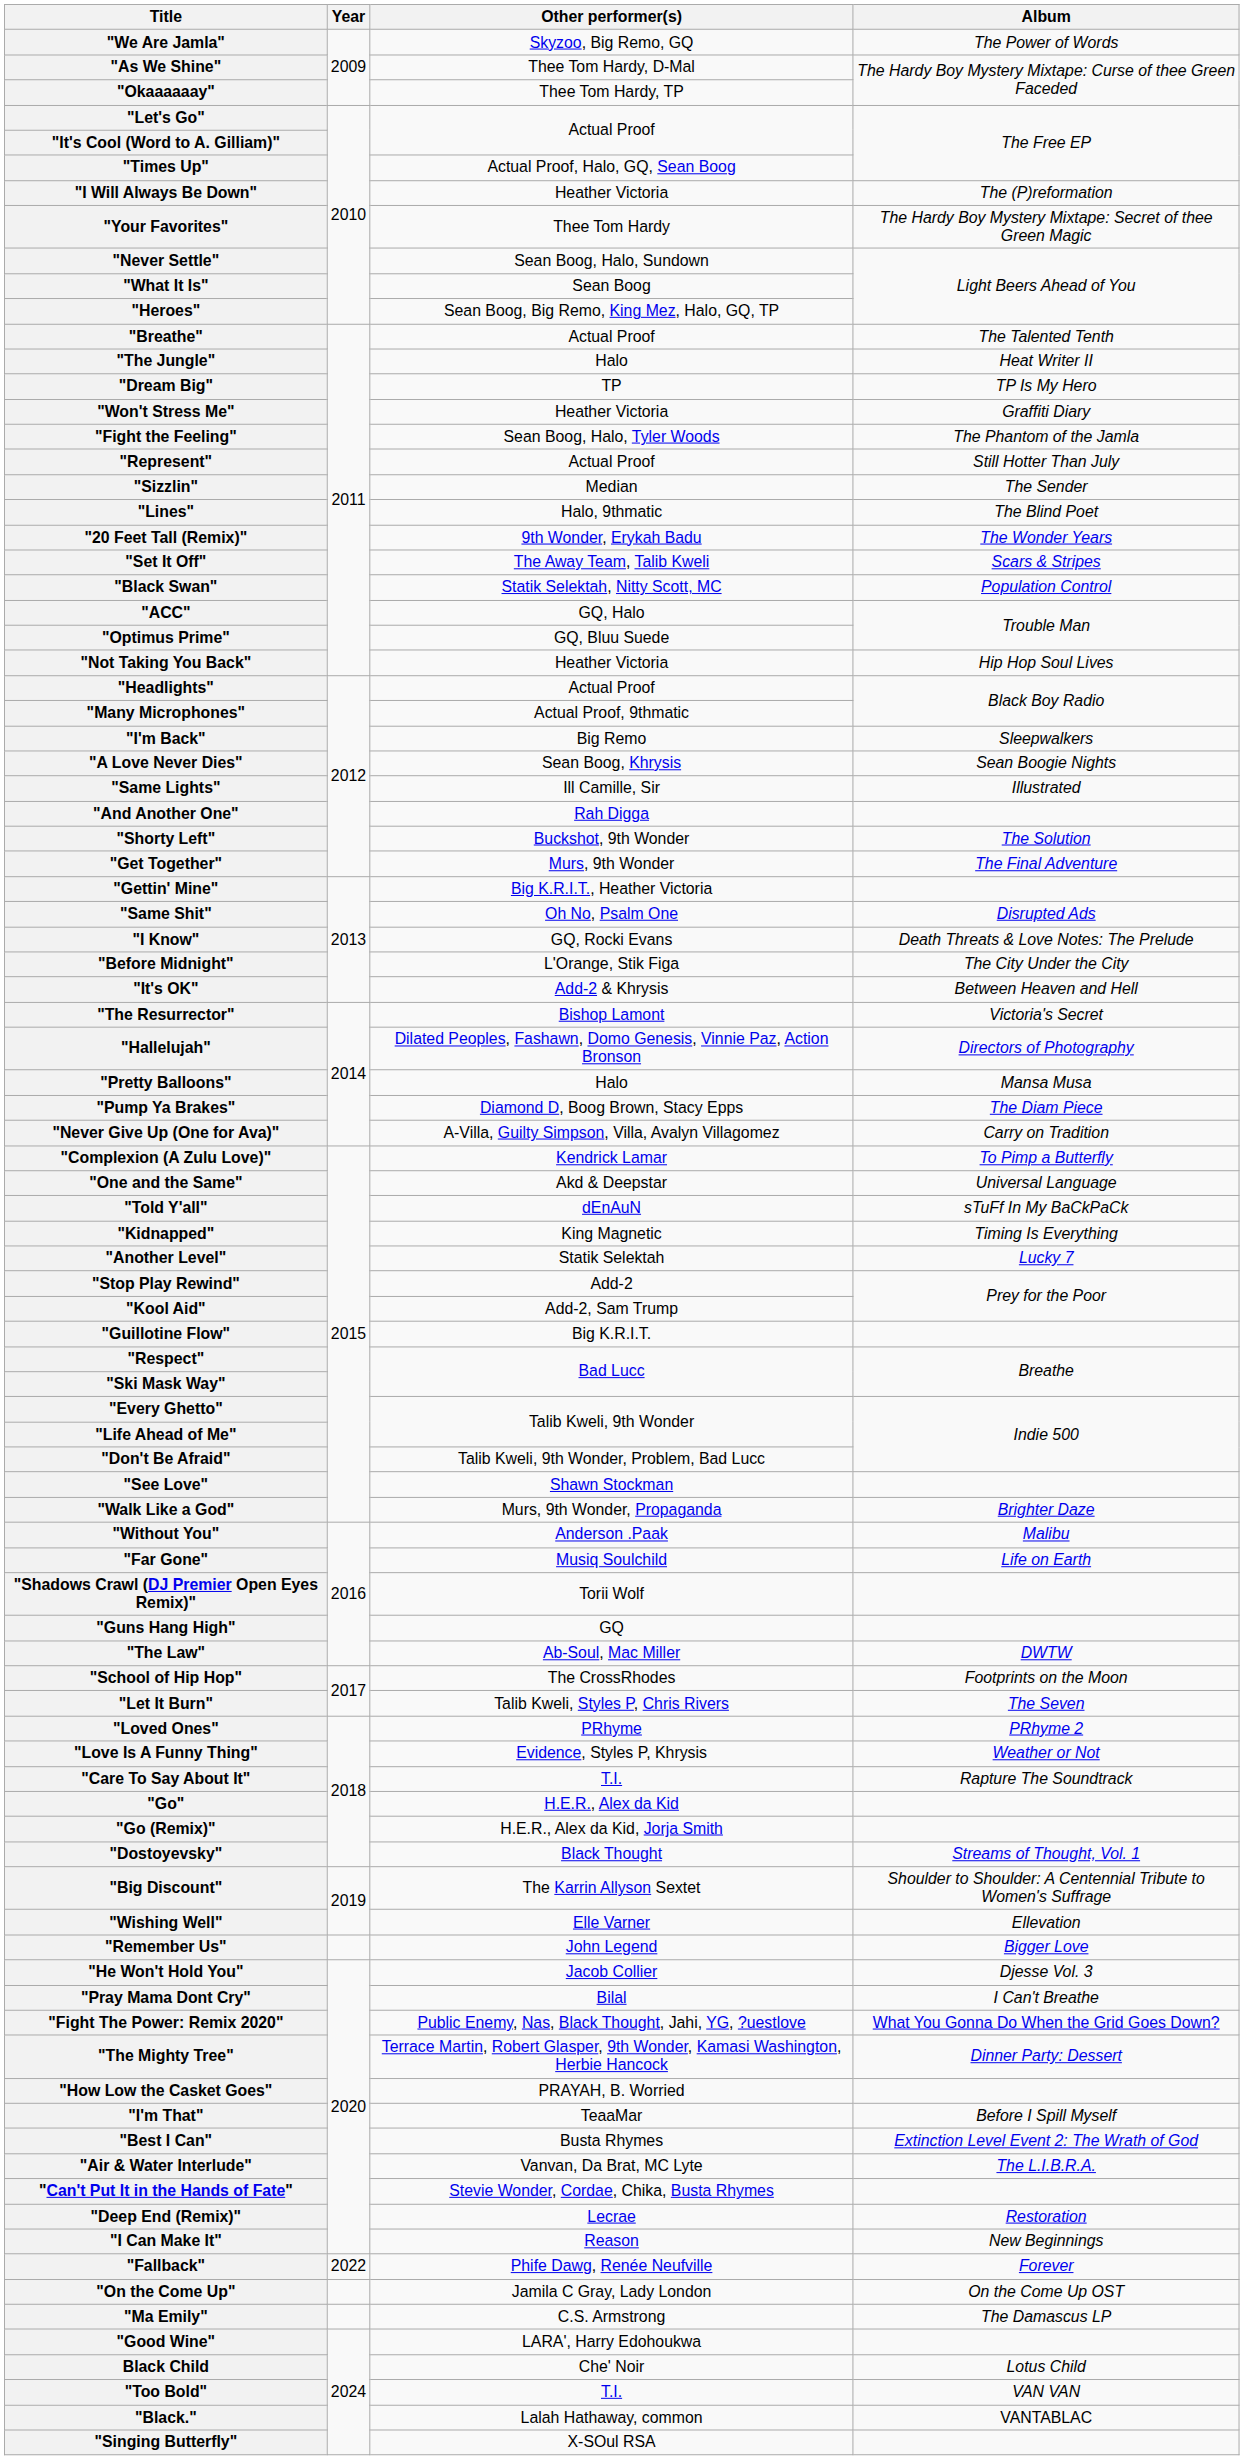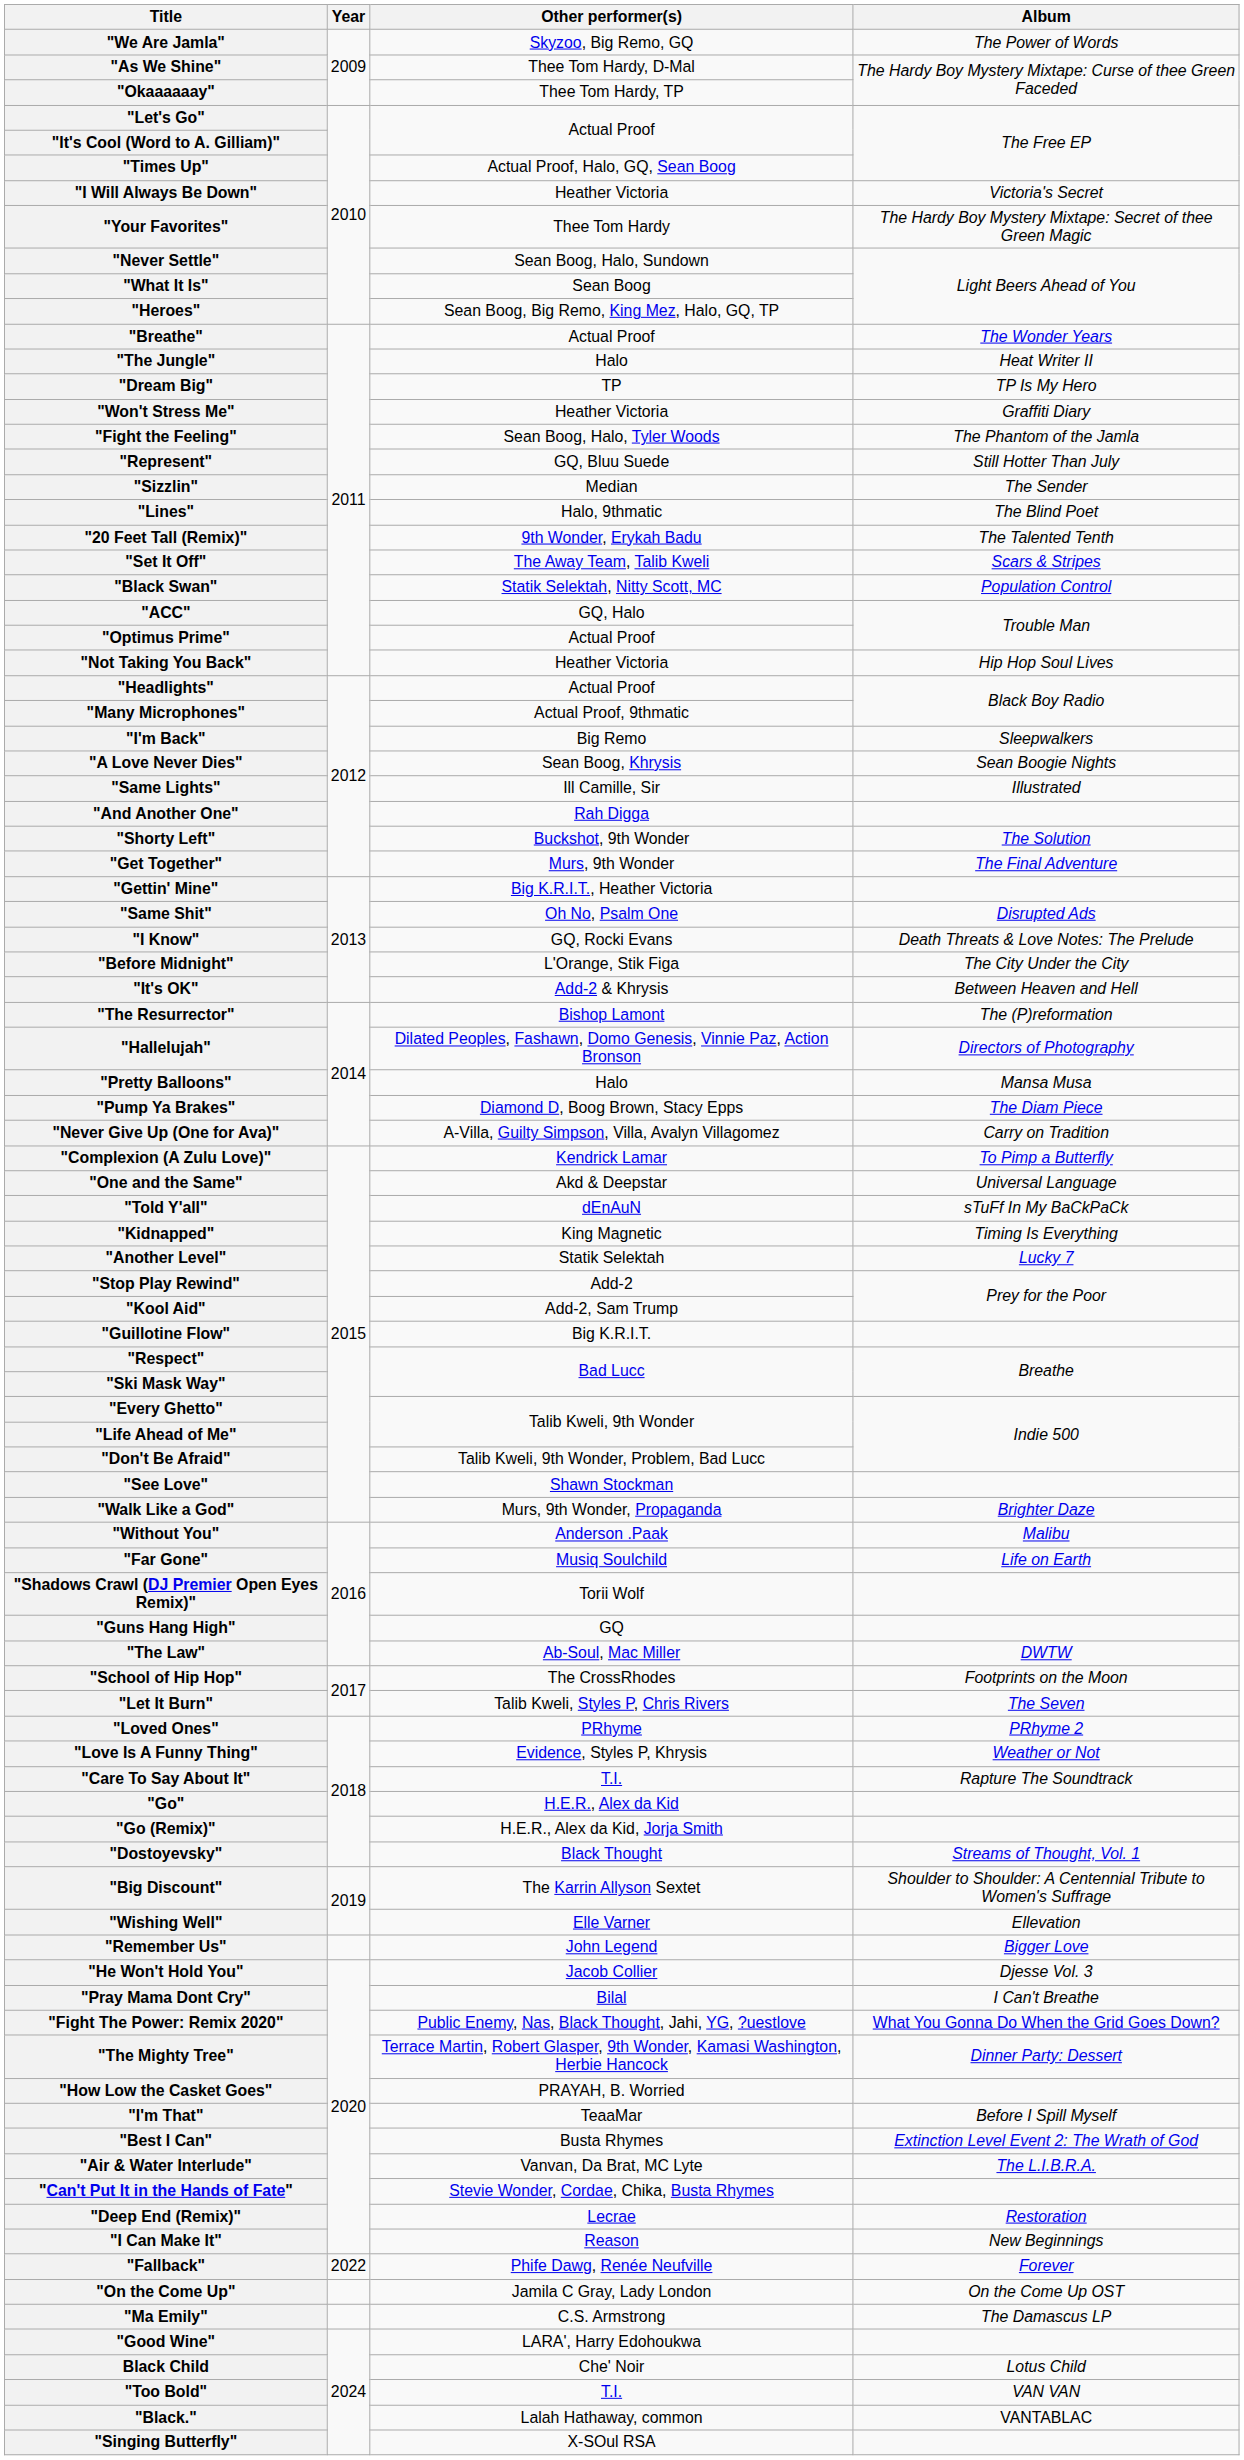(1046, 192) The (P)reformation -> (1046, 192) Victoria's Secret
(1046, 336) The Talented Tenth -> (1046, 336) The Wonder Years
(612, 461) Actual Proof -> (612, 461) GQ, Bluu Suede
(1046, 537) The Wonder Years -> (1046, 537) The Talented Tenth
(612, 637) GQ, Bluu Suede -> (612, 637) Actual Proof
(1046, 1014) Victoria's Secret -> (1046, 1014) The (P)reformation
